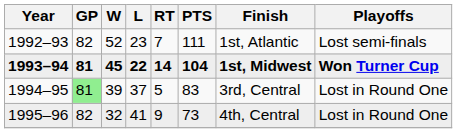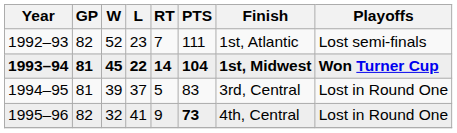(84, 90) lightgreen background -> (84, 90) no background
(191, 115) normal -> (191, 115) bold
